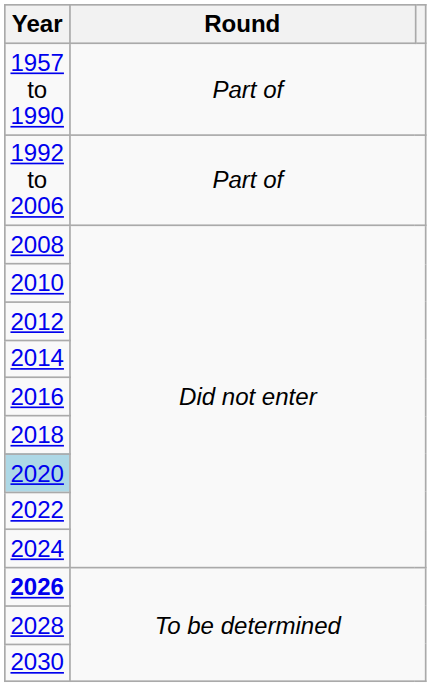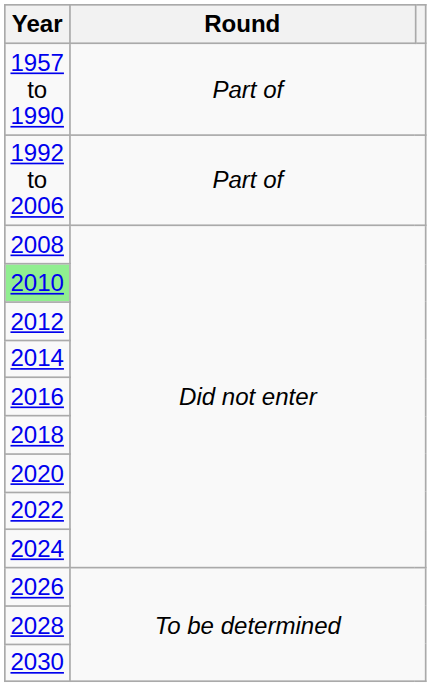(37, 283) no background -> (37, 283) lightgreen background
(37, 473) lightblue background -> (37, 473) no background
(37, 587) bold -> (37, 587) normal
